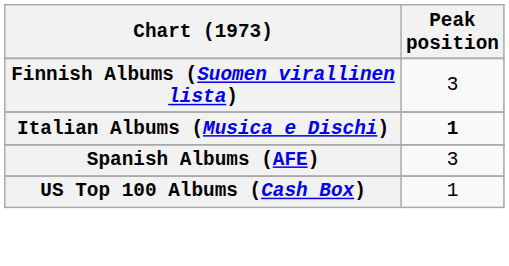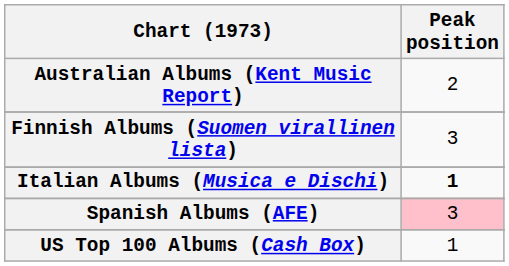+ row: (203, 86)
(452, 160) no background -> (452, 214) pink background
